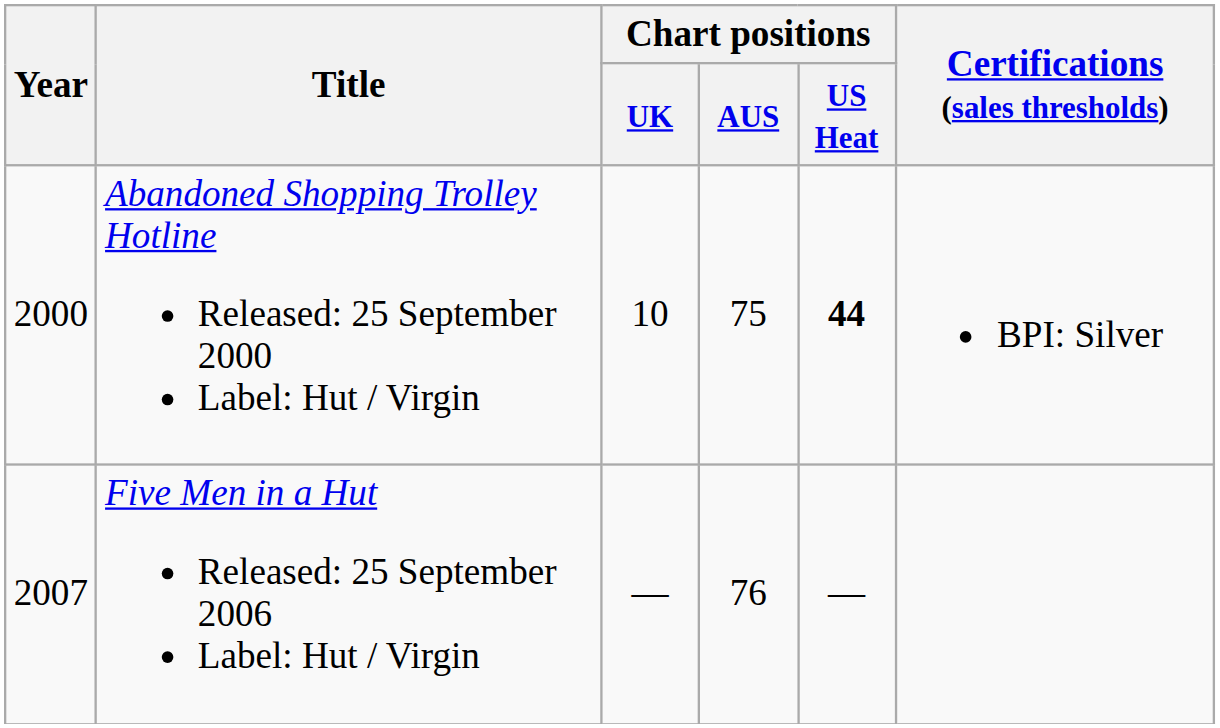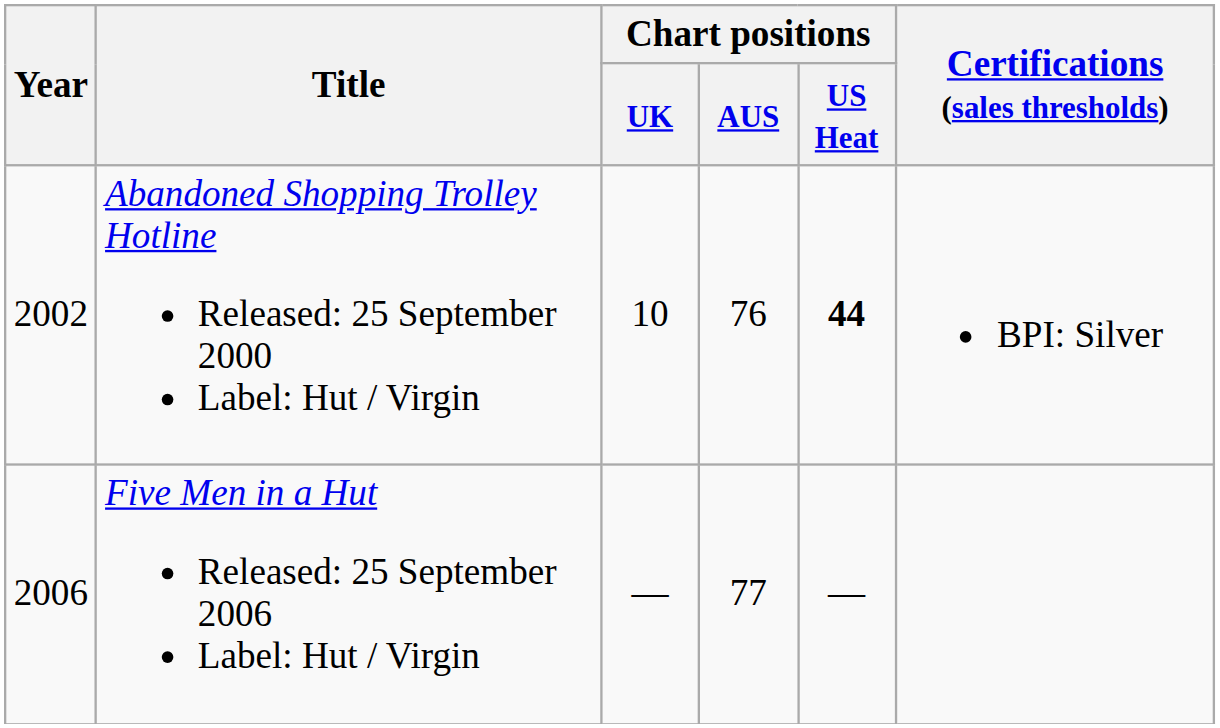(51, 314) 2000 -> (51, 314) 2002
(748, 314) 75 -> (748, 314) 76
(51, 593) 2007 -> (51, 593) 2006
(748, 593) 76 -> (748, 593) 77
